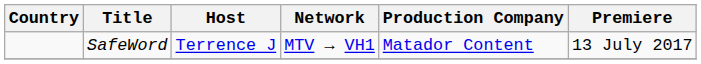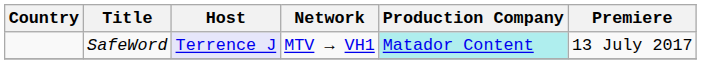(226, 46) no background -> (226, 46) lavender background
(458, 46) no background -> (458, 46) paleturquoise background
